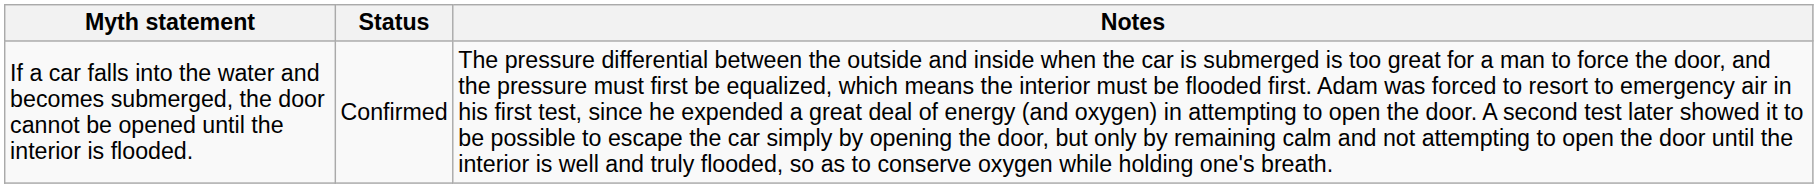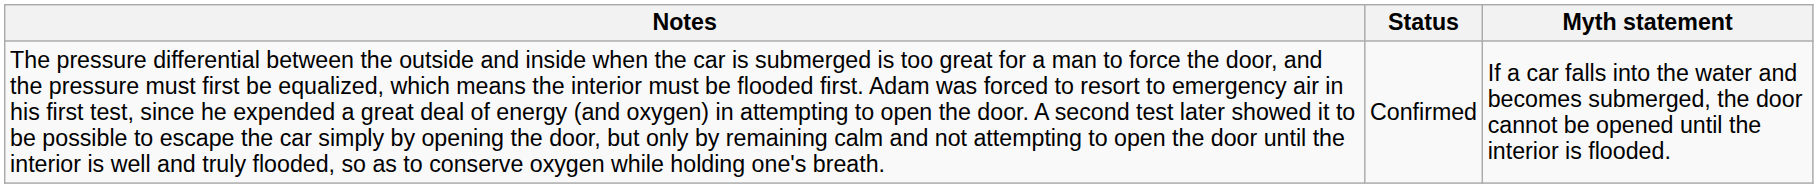columns swapped: (170, 22) <-> (1133, 22)
